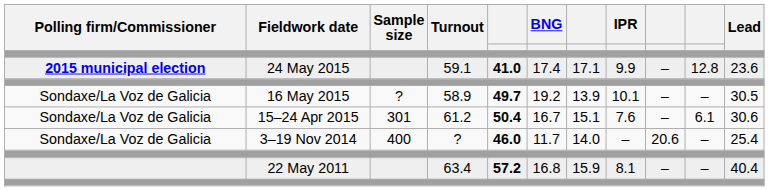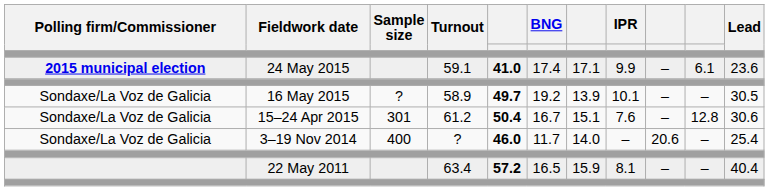(705, 68) 12.8 -> (705, 68) 6.1
(705, 118) 6.1 -> (705, 118) 12.8
(546, 168) 16.8 -> (546, 168) 16.5
